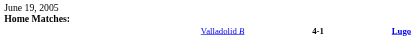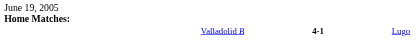(401, 31) bold -> (401, 31) normal
